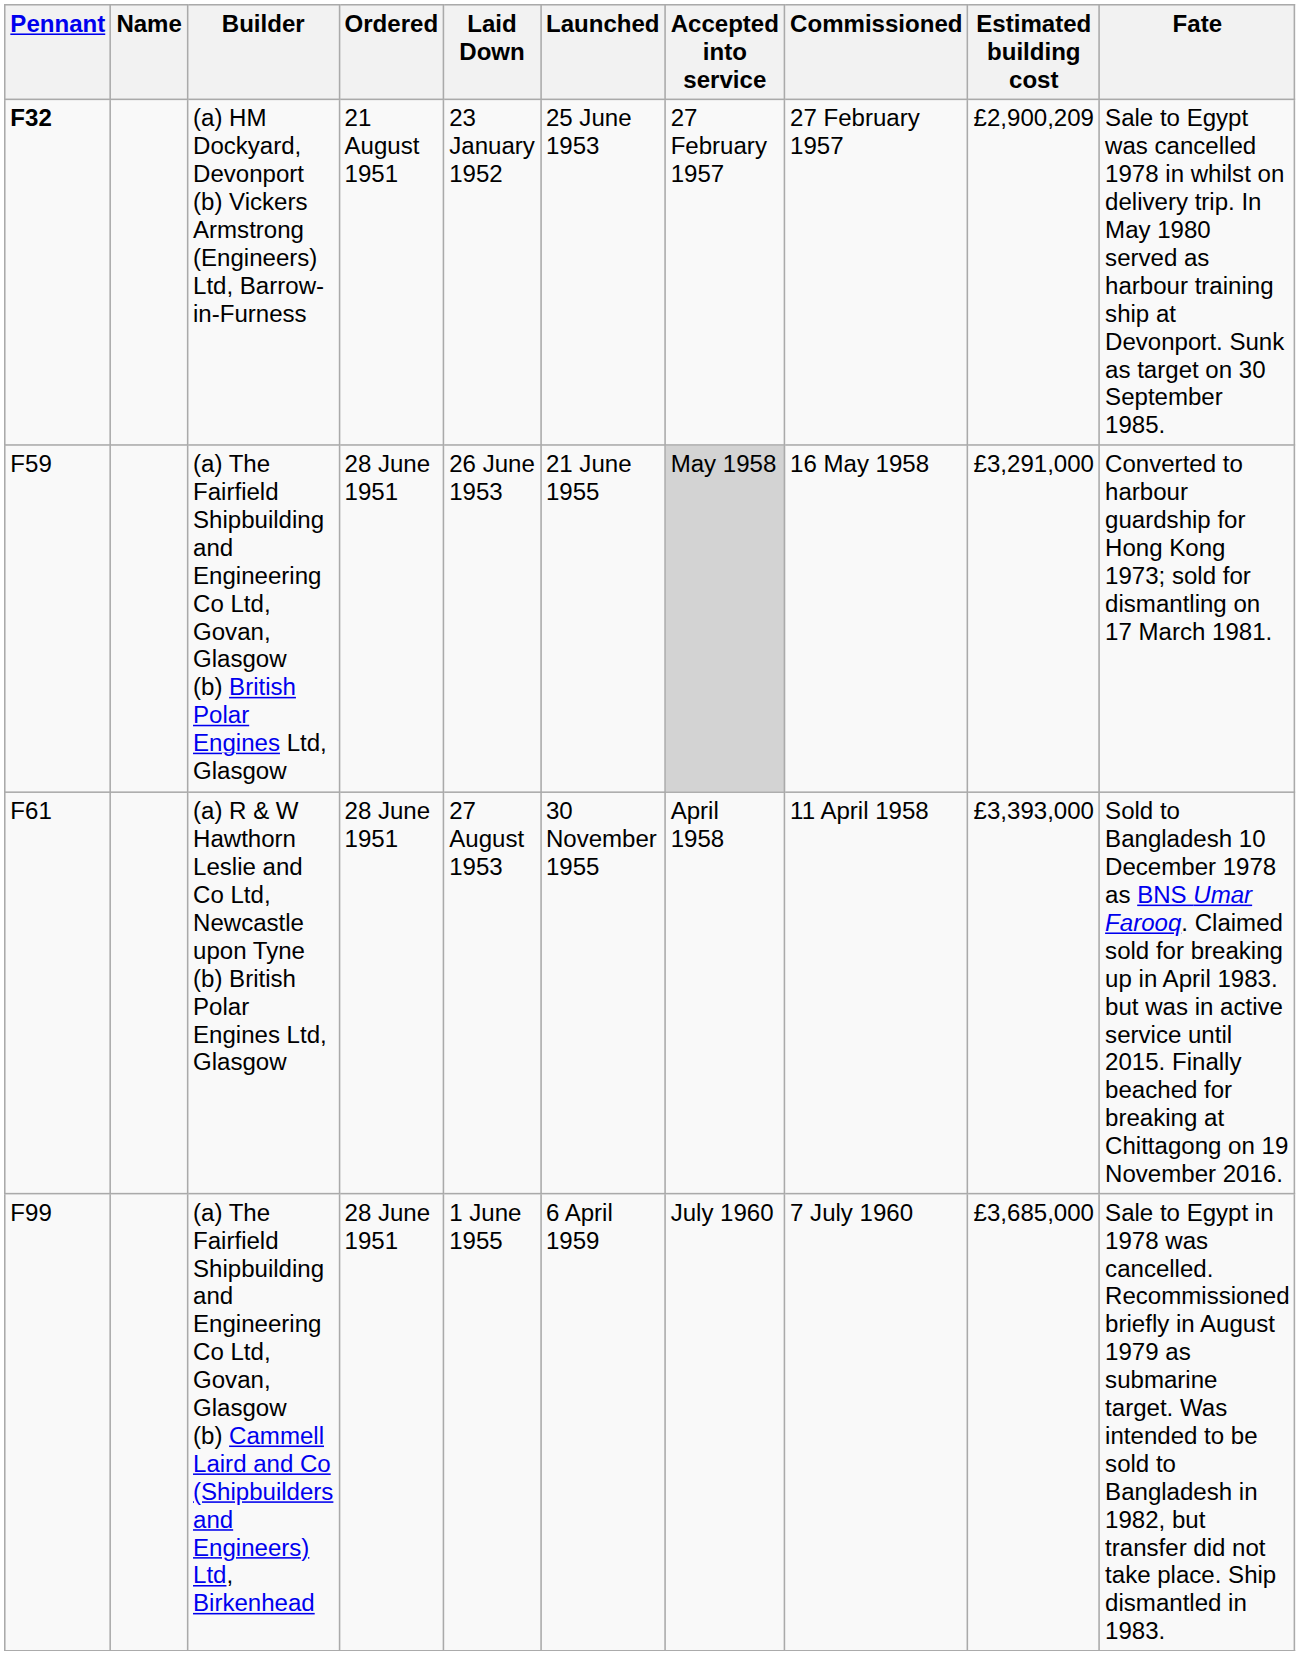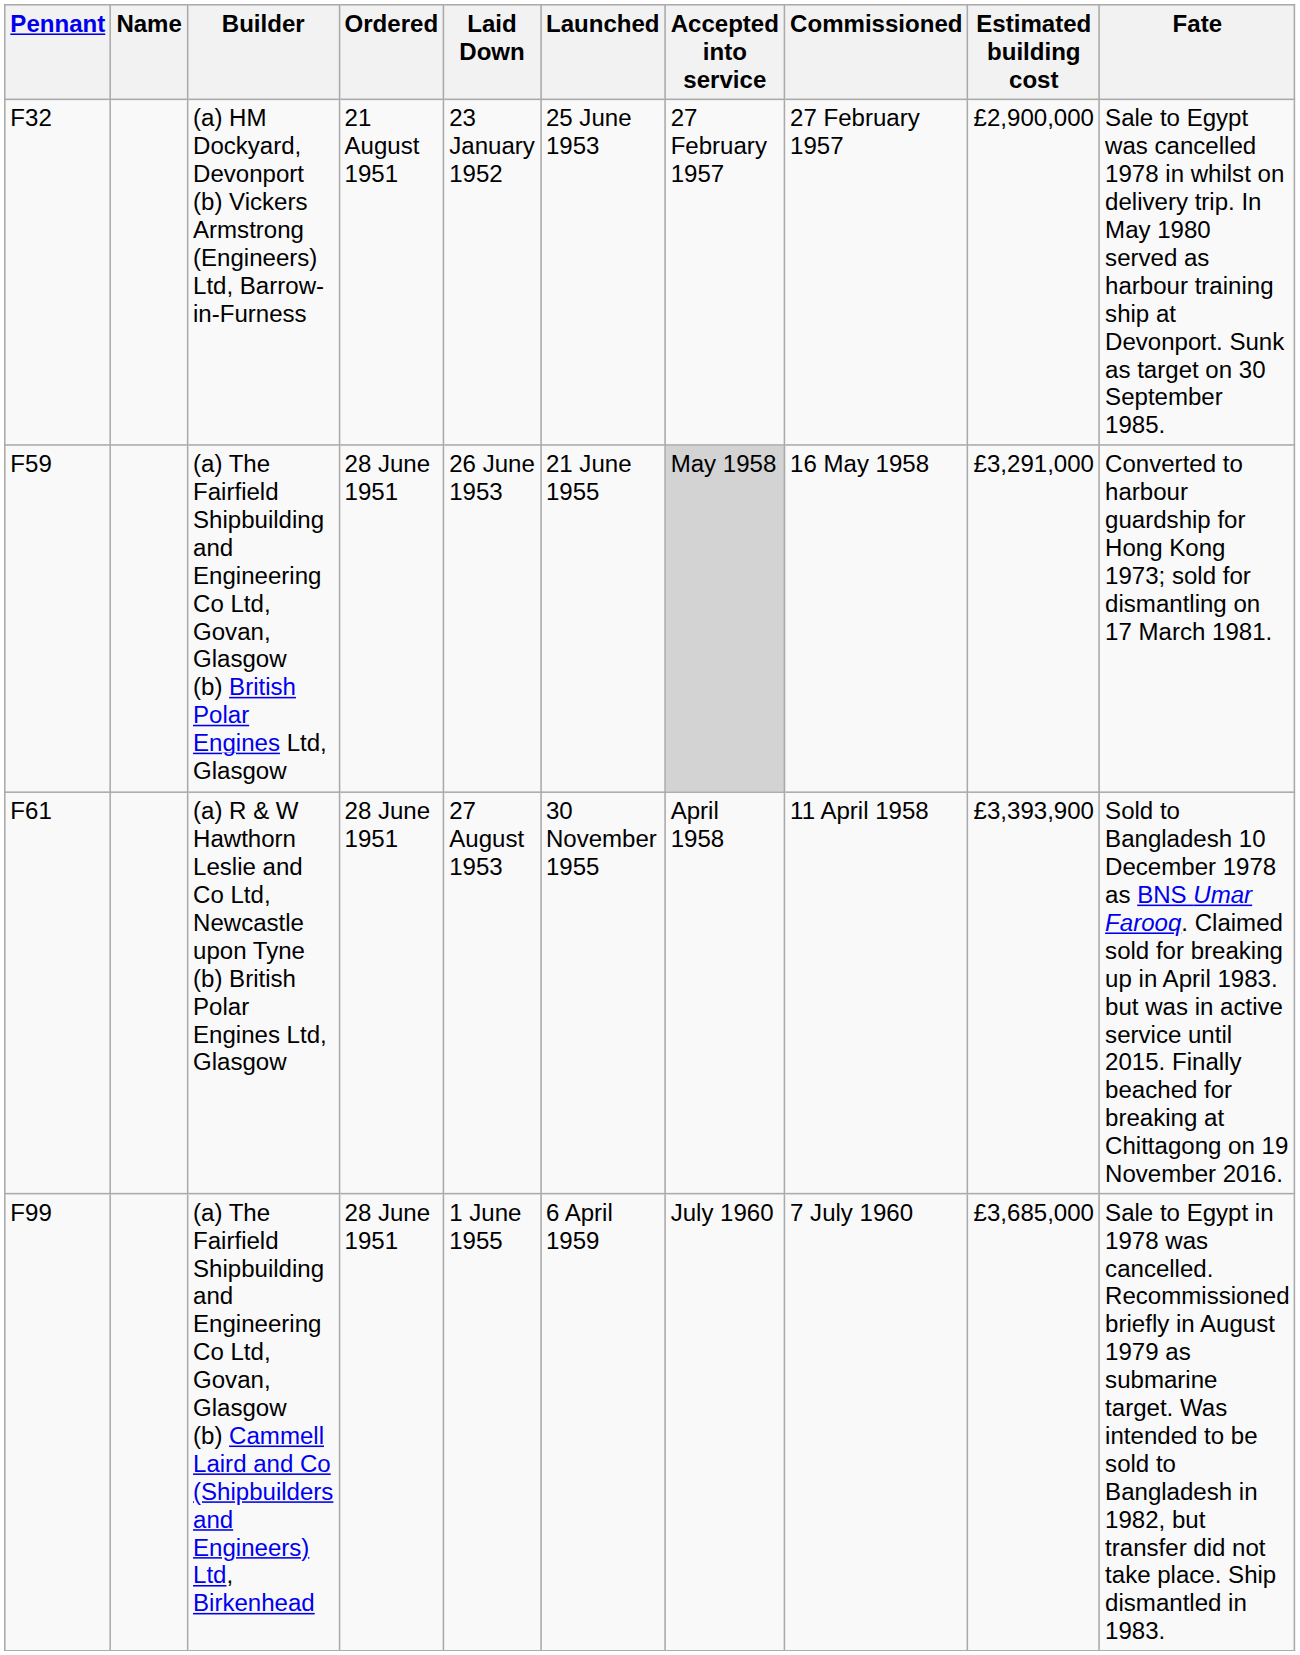(31, 118) bold -> (31, 118) normal
(1034, 118) £2,900,209 -> (1034, 118) £2,900,000
(1034, 810) £3,393,000 -> (1034, 810) £3,393,900
